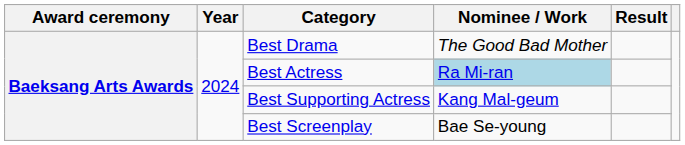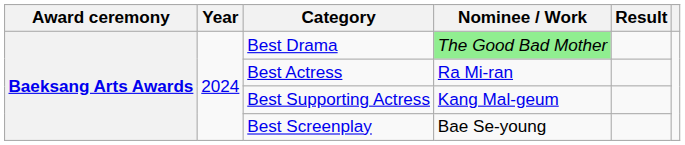(523, 45) no background -> (523, 45) lightgreen background
(475, 72) lightblue background -> (475, 72) no background
